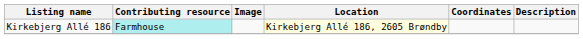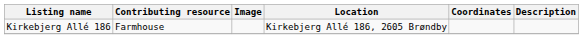(140, 27) paleturquoise background -> (140, 27) no background
(356, 27) lightyellow background -> (356, 27) no background
